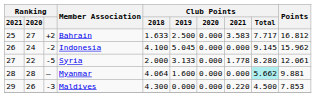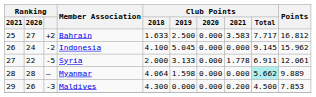(265, 60) 8.280 -> (265, 60) 6.911
(184, 73) 1.600 -> (184, 73) 1.598
(292, 73) 9.881 -> (292, 73) 9.889
(238, 86) 0.220 -> (238, 86) 0.200
